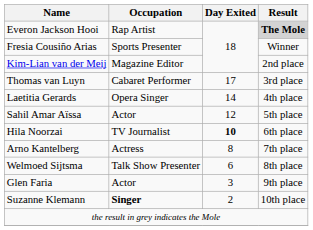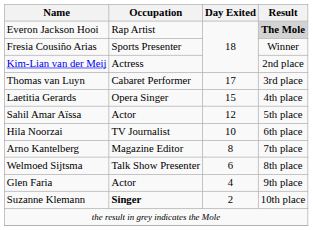(147, 64) Magazine Editor -> (128, 64) Actress
(230, 98) 14 -> (230, 98) 15
(230, 132) bold -> (230, 132) normal
(128, 149) Actress -> (147, 149) Magazine Editor
(230, 183) 3 -> (230, 183) 4
